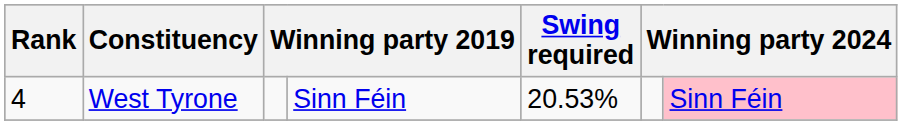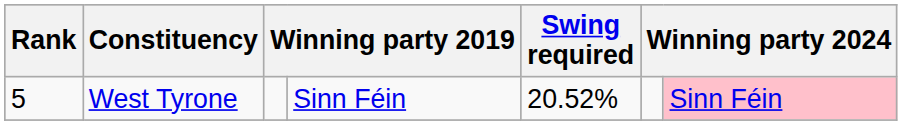(18, 98) 4 -> (18, 98) 5
(573, 98) 20.53% -> (573, 98) 20.52%
